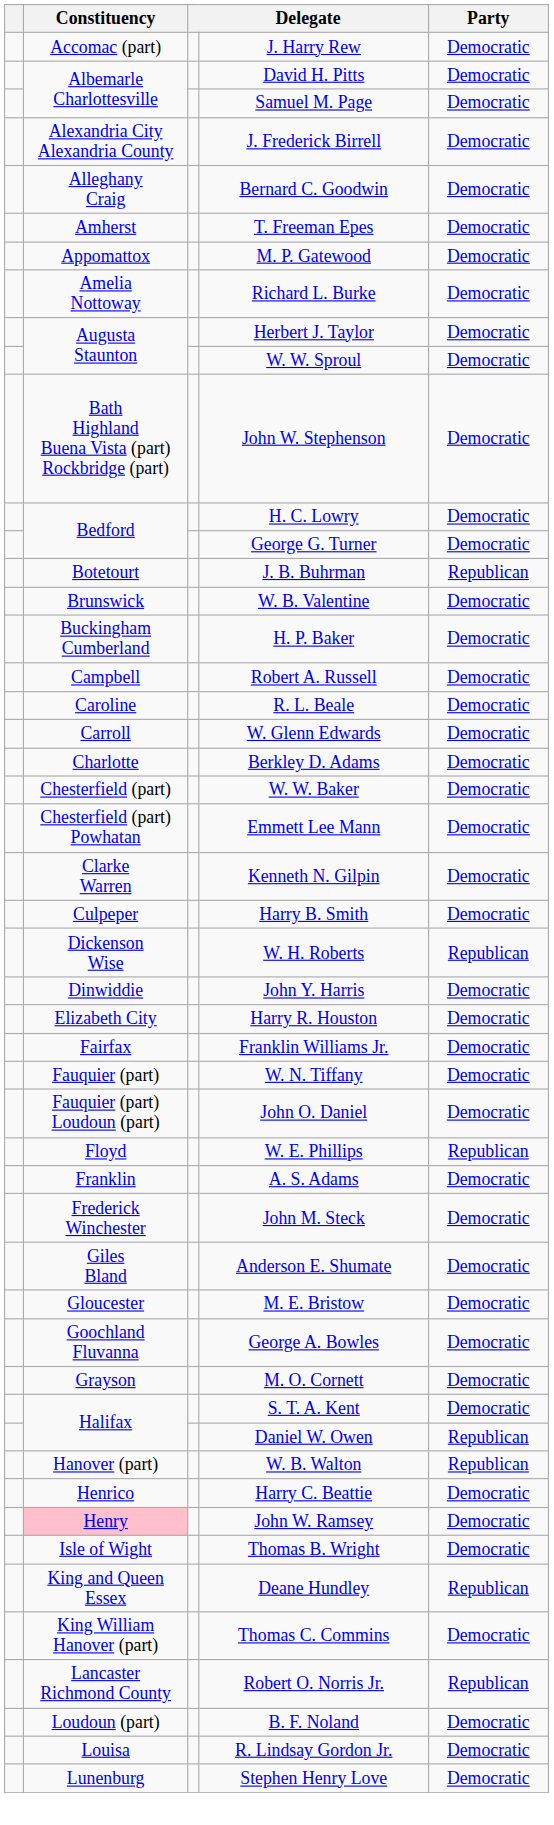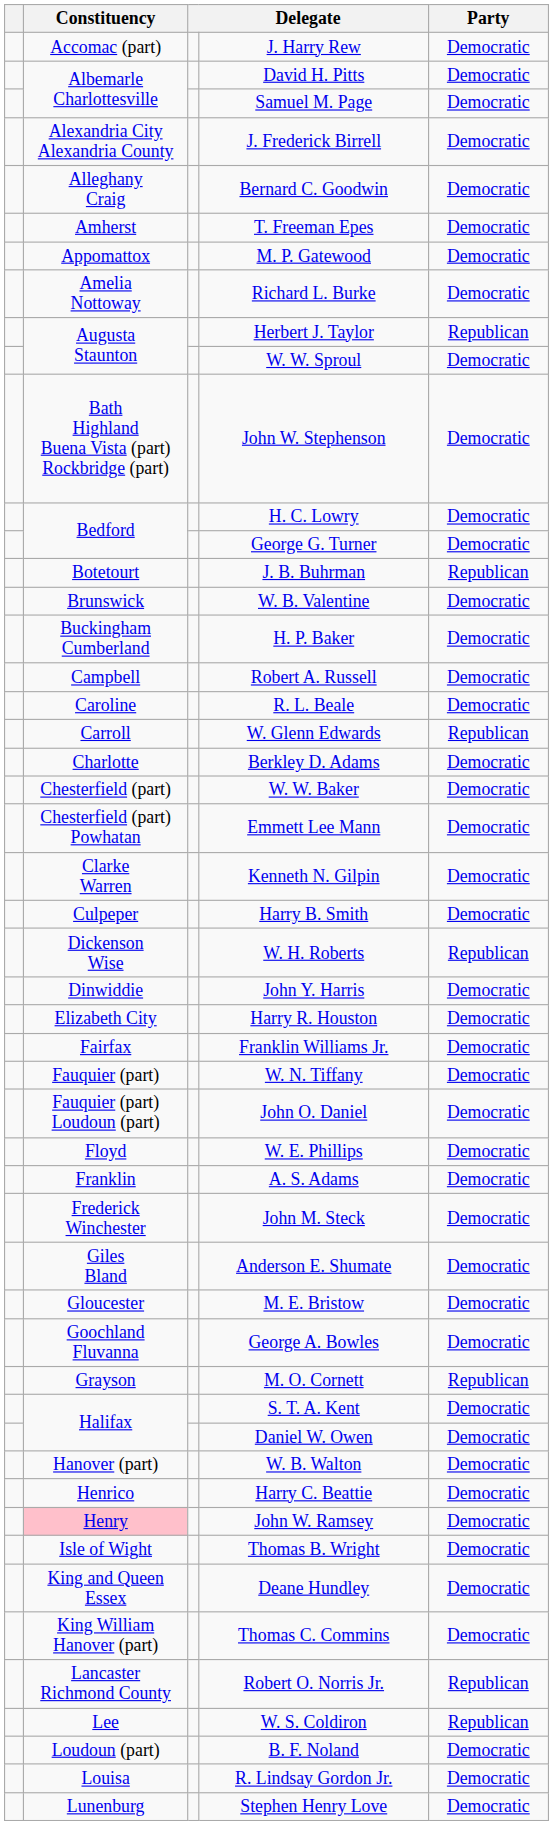(488, 332) Democratic -> (488, 332) Republican
(488, 733) Democratic -> (488, 733) Republican
(488, 1151) Republican -> (488, 1151) Democratic
(488, 1380) Democratic -> (488, 1380) Republican
(488, 1436) Republican -> (488, 1436) Democratic
(488, 1464) Republican -> (488, 1464) Democratic
(488, 1587) Republican -> (488, 1587) Democratic
+ row: (314, 1722)
